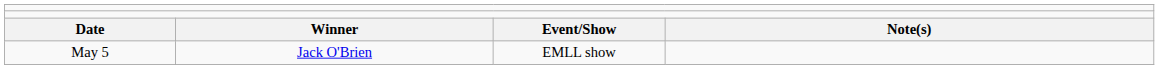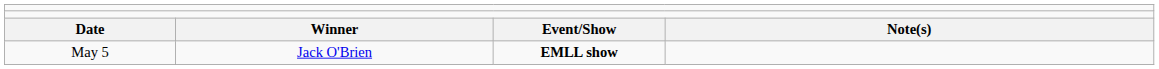(579, 52) normal -> (579, 52) bold
